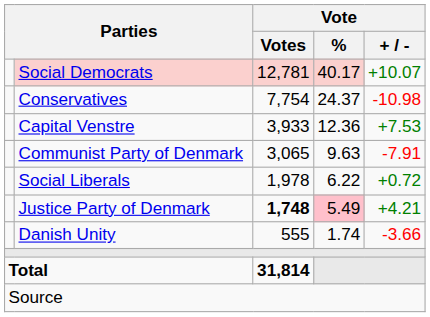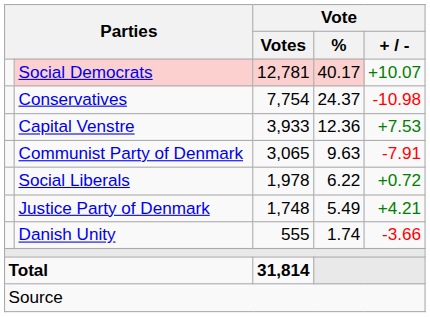(288, 208) bold -> (288, 208) normal
(344, 208) pink background -> (344, 208) no background
